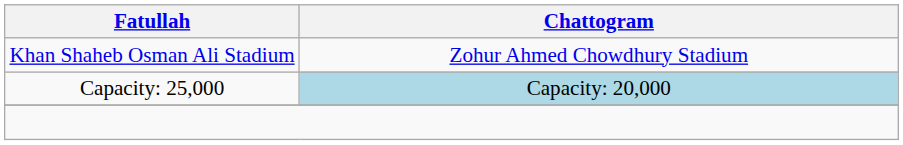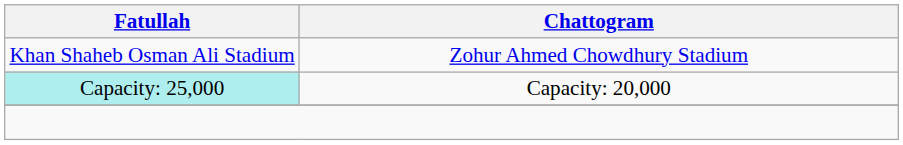(152, 88) no background -> (152, 88) paleturquoise background
(599, 88) lightblue background -> (599, 88) no background
